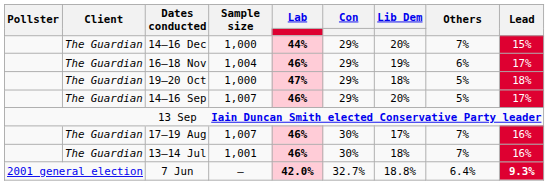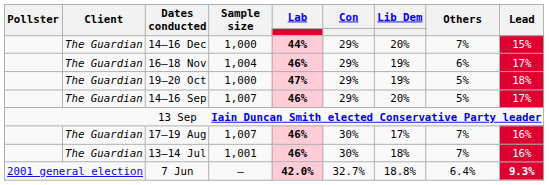(400, 80) 18% -> (400, 80) 19%
